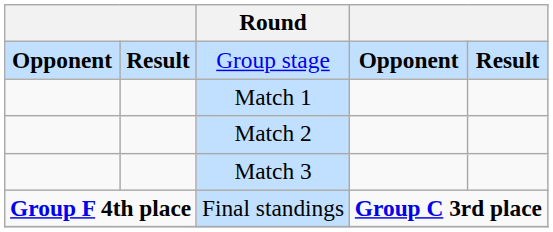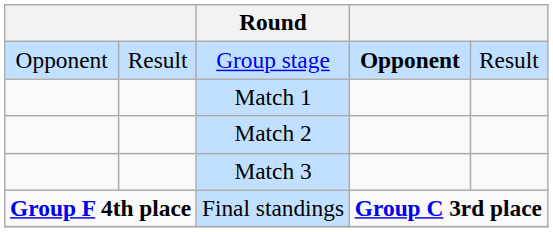(62, 60) bold -> (62, 60) normal
(158, 60) bold -> (158, 60) normal
(508, 60) bold -> (509, 60) normal
